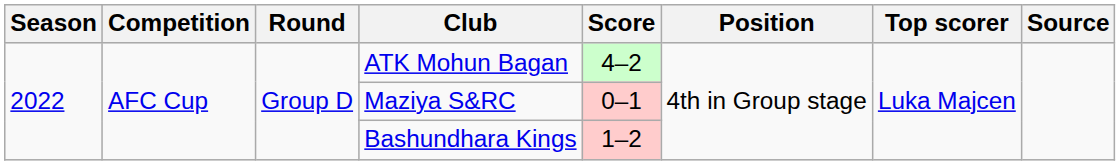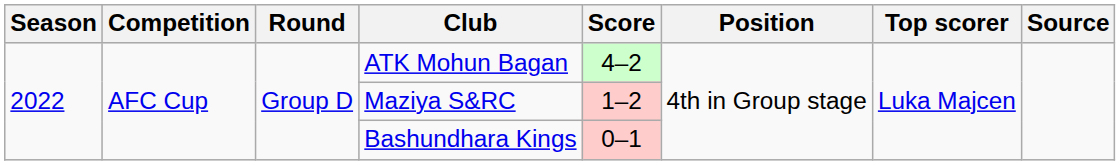(622, 100) 0–1 -> (622, 100) 1–2
(622, 139) 1–2 -> (622, 139) 0–1
